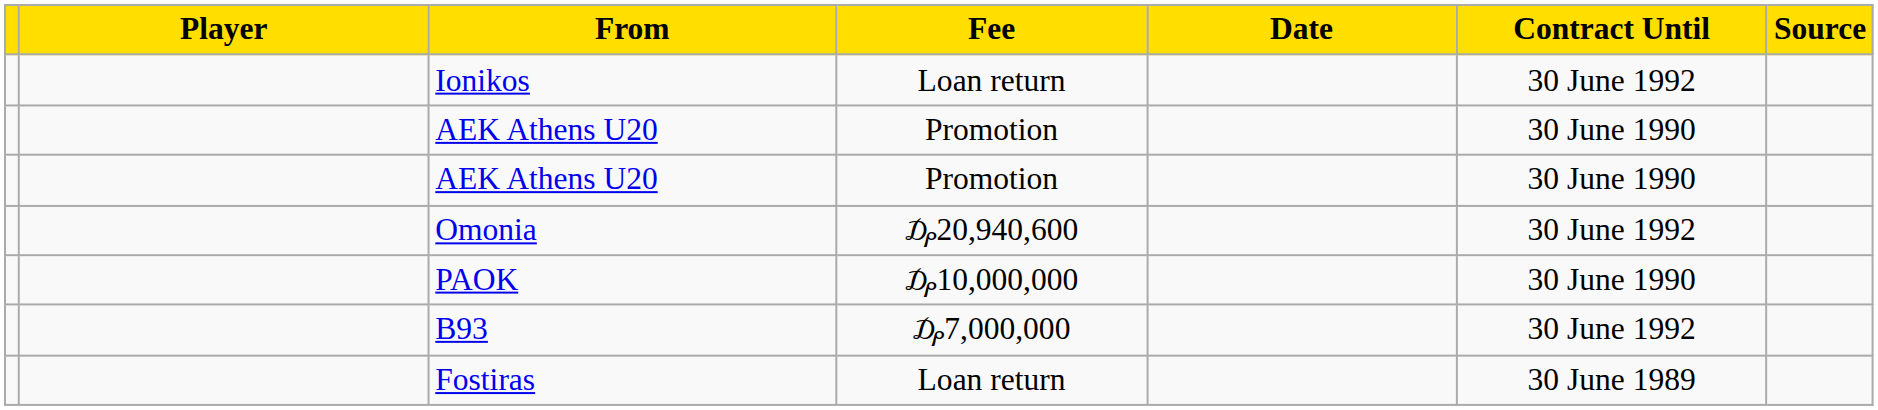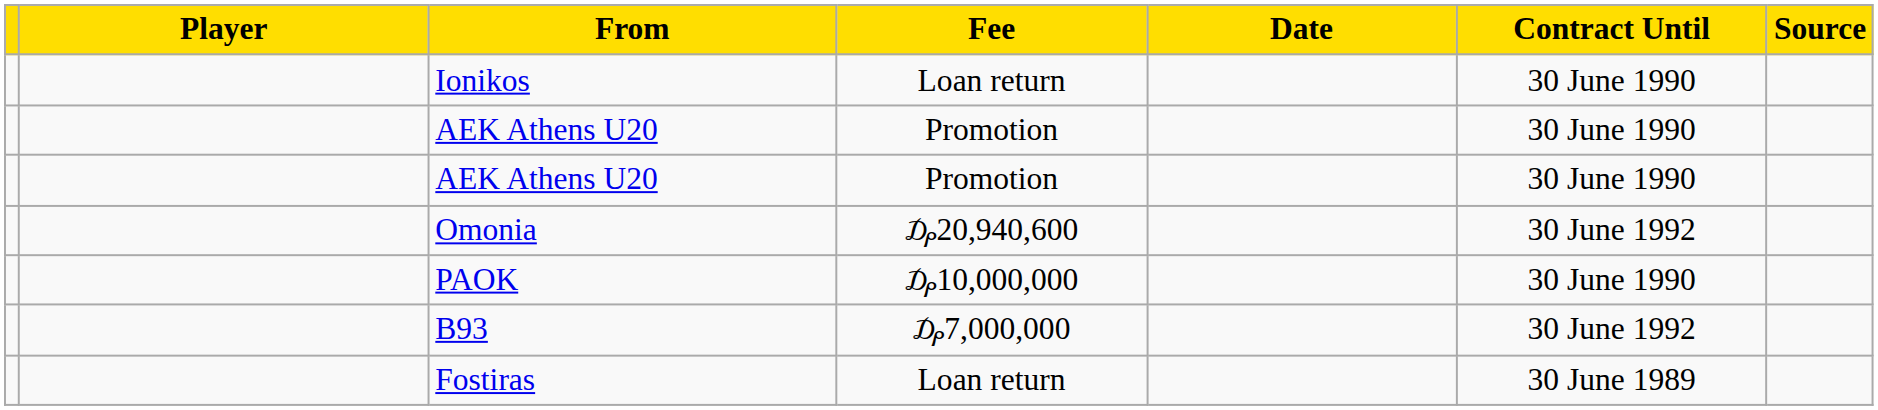(1612, 79) 30 June 1992 -> (1612, 79) 30 June 1990
